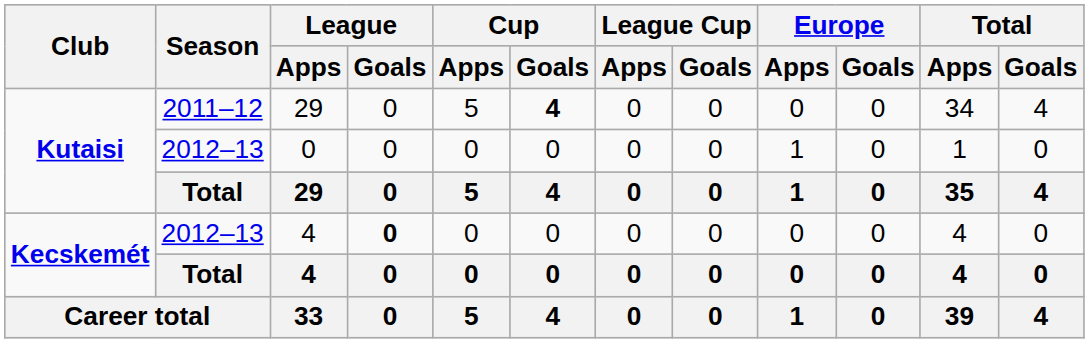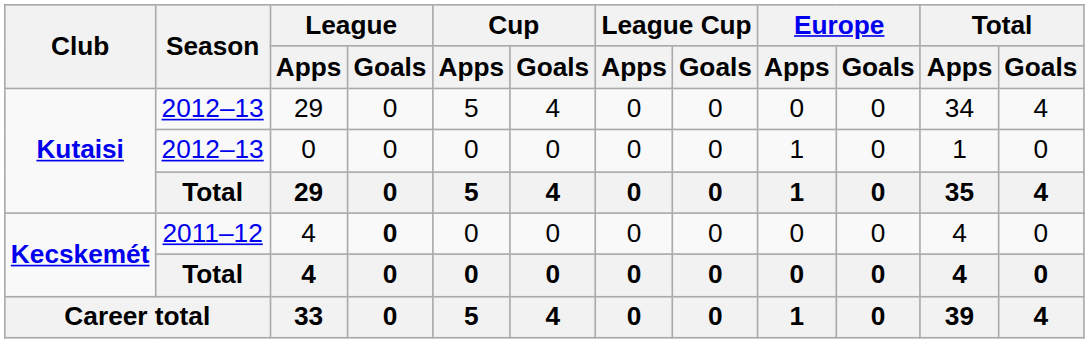(213, 108) 2011–12 -> (213, 108) 2012–13
(553, 108) bold -> (553, 108) normal
(213, 233) 2012–13 -> (213, 233) 2011–12
